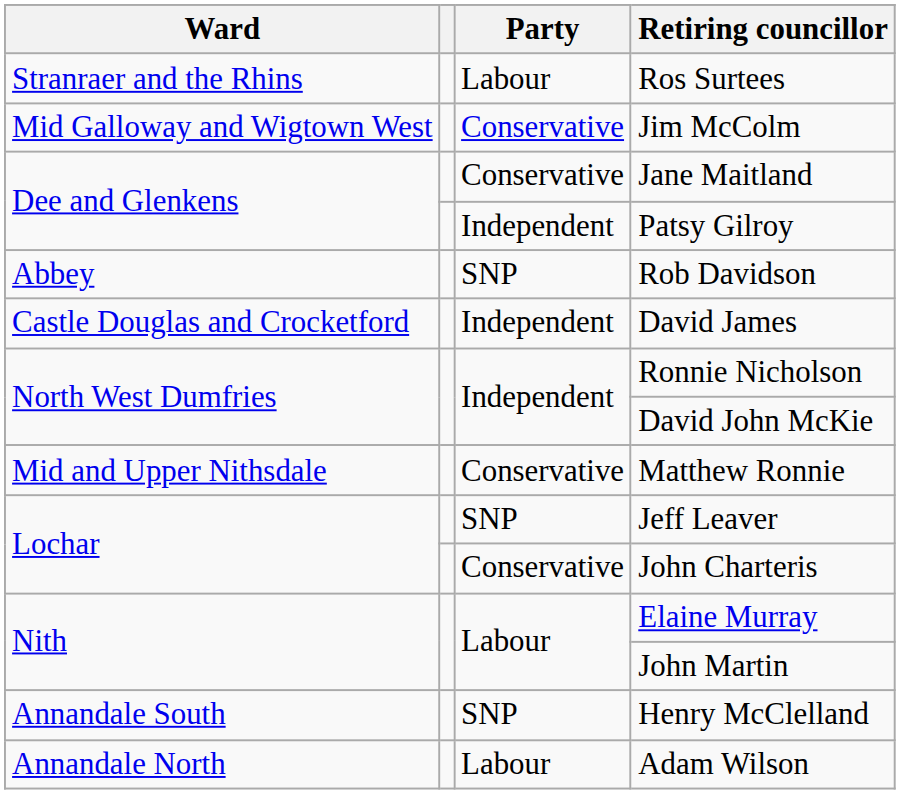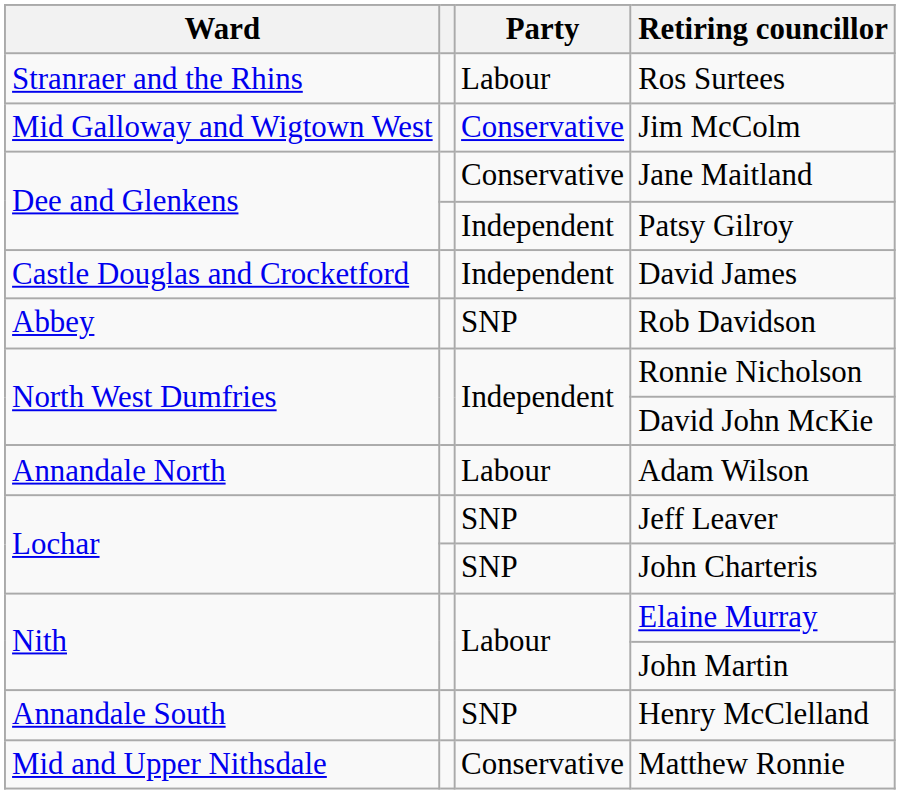rows swapped: (718, 322) <-> (727, 273)
rows swapped: (742, 469) <-> (724, 763)
(543, 567) Conservative -> (489, 567) SNP
